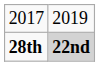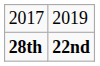(71, 46) lightgrey background -> (71, 46) no background
